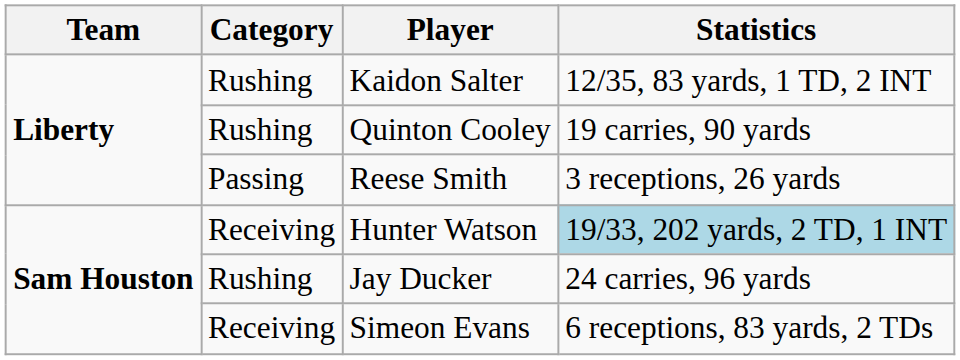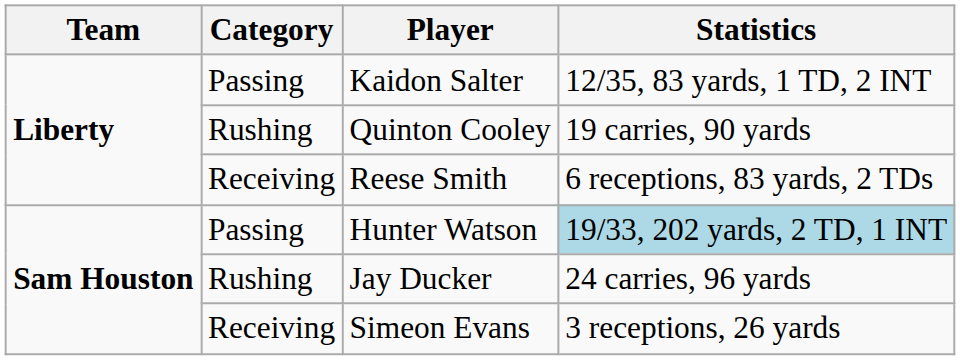(260, 79) Rushing -> (256, 79) Passing
(256, 178) Passing -> (272, 178) Receiving
(703, 178) 3 receptions, 26 yards -> (749, 178) 6 receptions, 83 yards, 2 TDs
(272, 228) Receiving -> (256, 228) Passing
(749, 328) 6 receptions, 83 yards, 2 TDs -> (703, 328) 3 receptions, 26 yards
